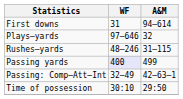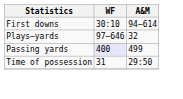(115, 24) 31 -> (108, 24) 30:10
- row: (35, 50)
- row: (56, 75)
(122, 88) 30:10 -> (101, 62) 31
